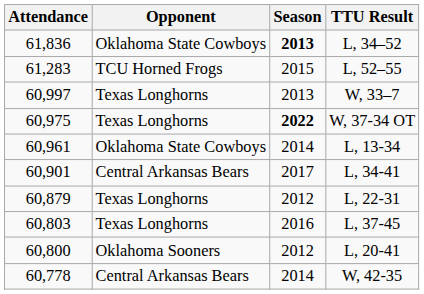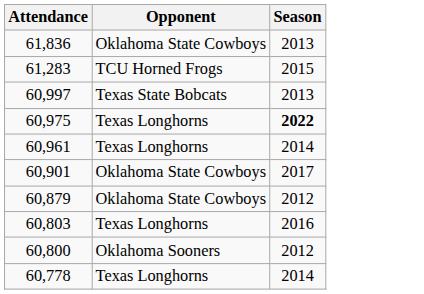- column: (372, 17)
(298, 43) bold -> (298, 43) normal
(152, 95) Texas Longhorns -> (161, 95) Texas State Bobcats
(181, 146) Oklahoma State Cowboys -> (152, 146) Texas Longhorns
(172, 172) Central Arkansas Bears -> (181, 172) Oklahoma State Cowboys
(152, 198) Texas Longhorns -> (181, 198) Oklahoma State Cowboys
(172, 276) Central Arkansas Bears -> (152, 276) Texas Longhorns
